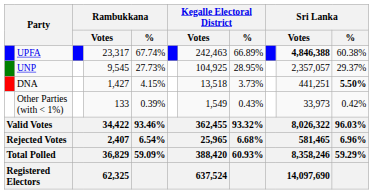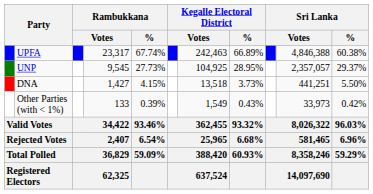(311, 53) bold -> (311, 53) normal
(353, 83) bold -> (354, 83) normal
